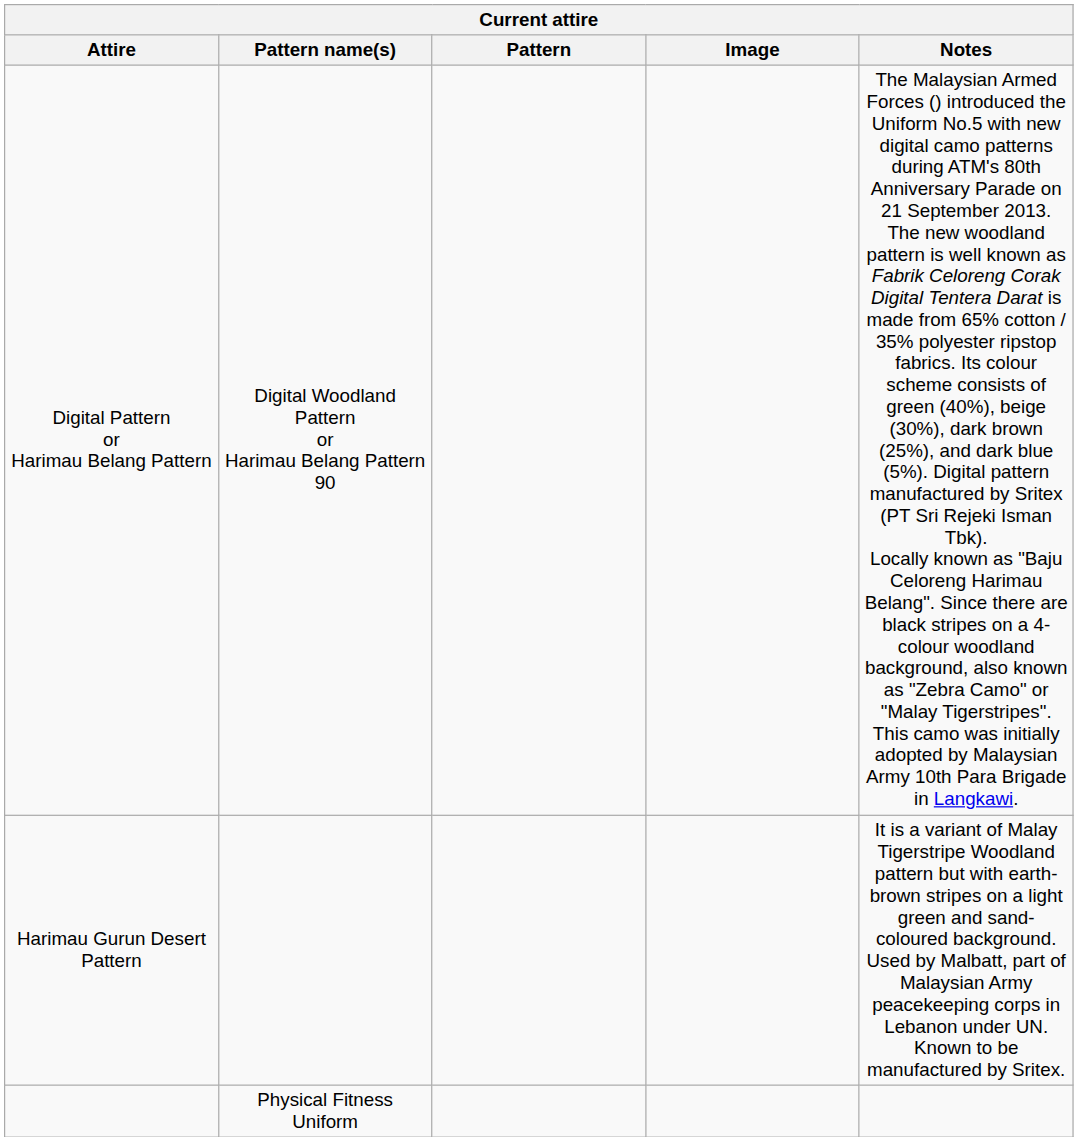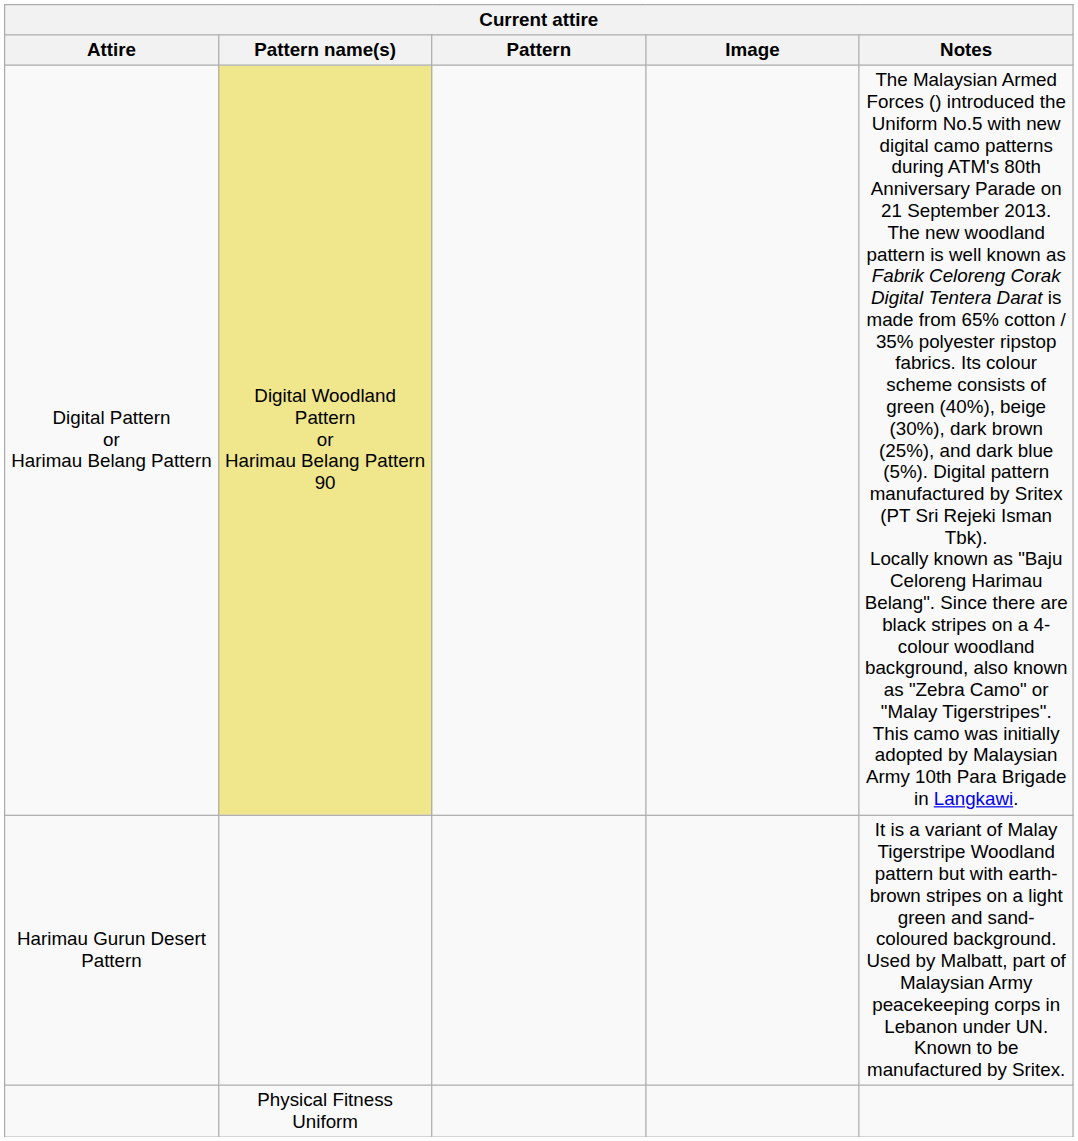(325, 439) no background -> (325, 439) khaki background
